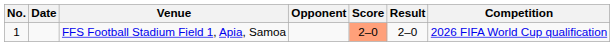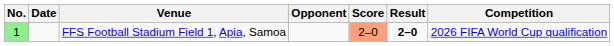(16, 32) no background -> (16, 32) lightgreen background
(408, 32) normal -> (408, 32) bold
